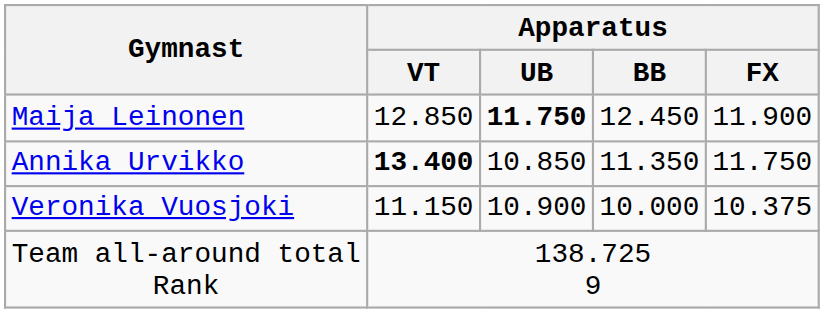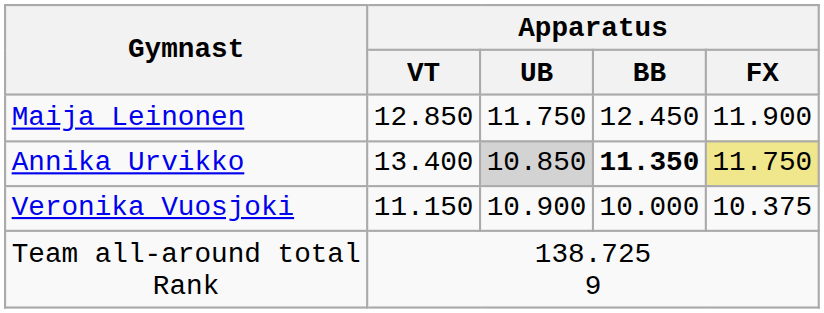(537, 118) bold -> (537, 118) normal
(424, 163) bold -> (424, 163) normal
(537, 163) no background -> (537, 163) lightgrey background
(649, 163) normal -> (649, 163) bold
(762, 163) no background -> (762, 163) khaki background
